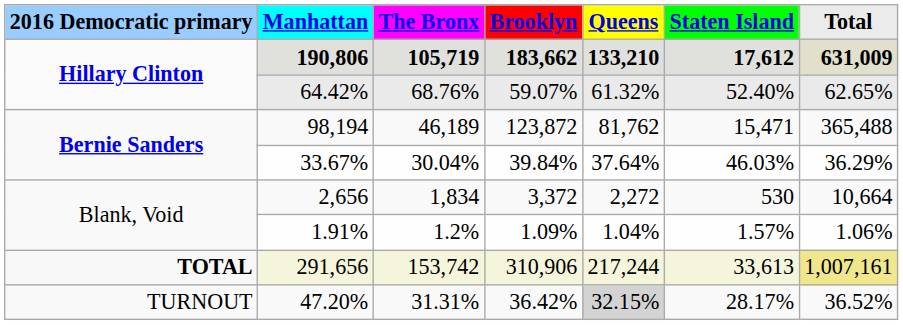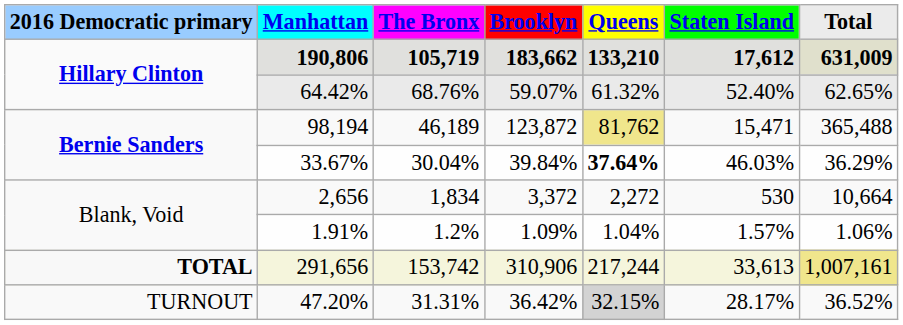(629, 127) no background -> (629, 127) khaki background
(625, 162) normal -> (623, 162) bold
